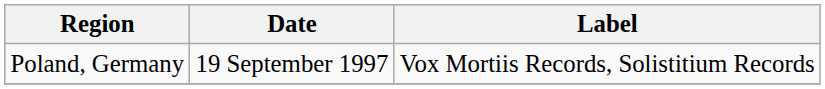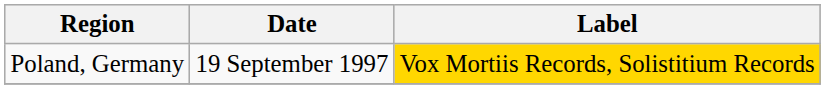(607, 63) no background -> (607, 63) gold background
